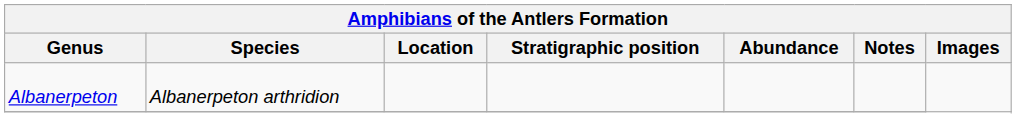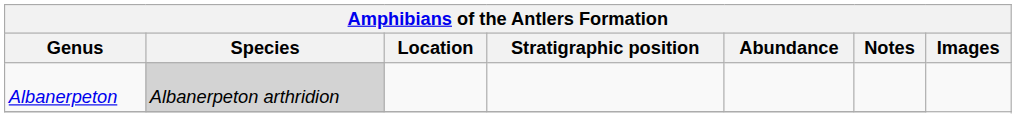(245, 97) no background -> (245, 97) lightgrey background
